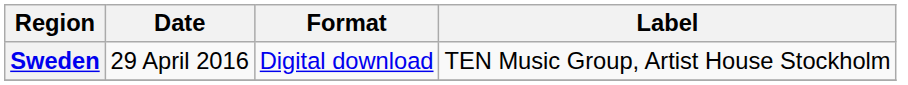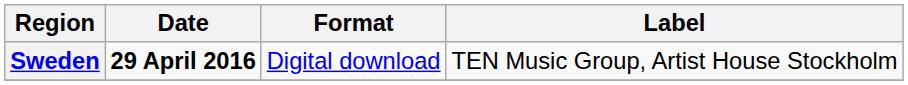(180, 60) normal -> (183, 60) bold
